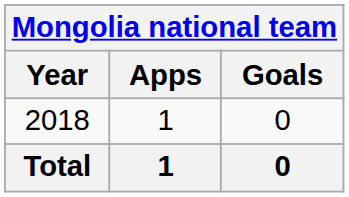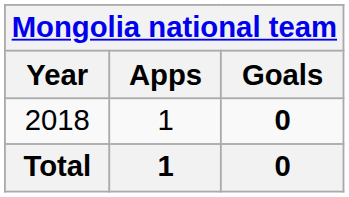(283, 120) normal -> (283, 120) bold
